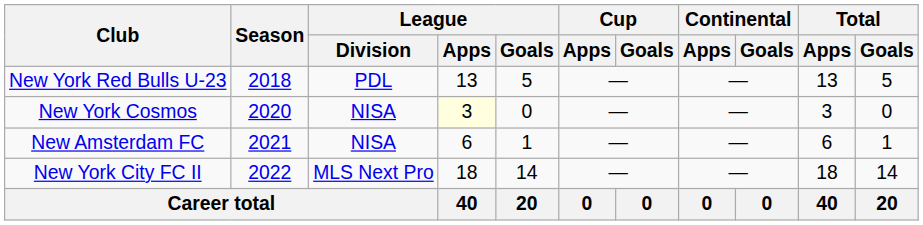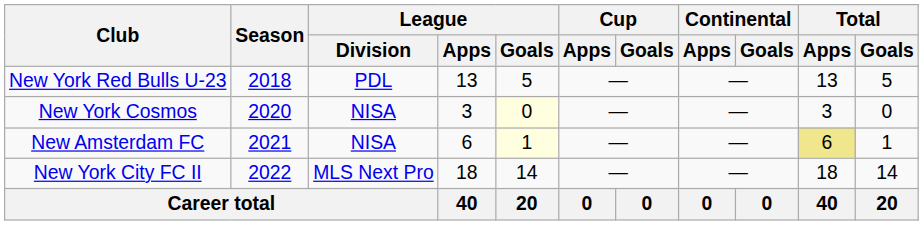(467, 111) lightyellow background -> (467, 111) no background
(527, 111) no background -> (527, 111) lightyellow background
(527, 142) no background -> (527, 142) lightyellow background
(827, 142) no background -> (827, 142) khaki background
